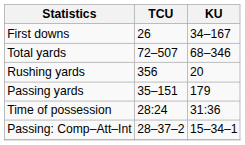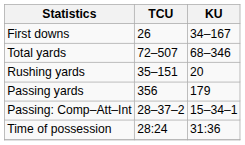(147, 72) 356 -> (157, 72) 35–151
(157, 91) 35–151 -> (147, 91) 356
rows swapped: (69, 130) <-> (59, 110)
